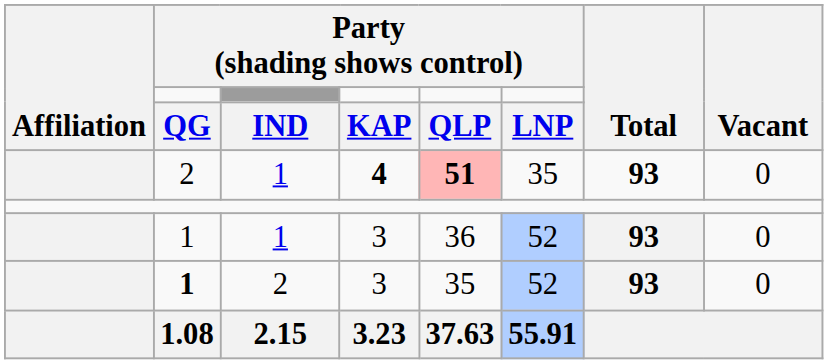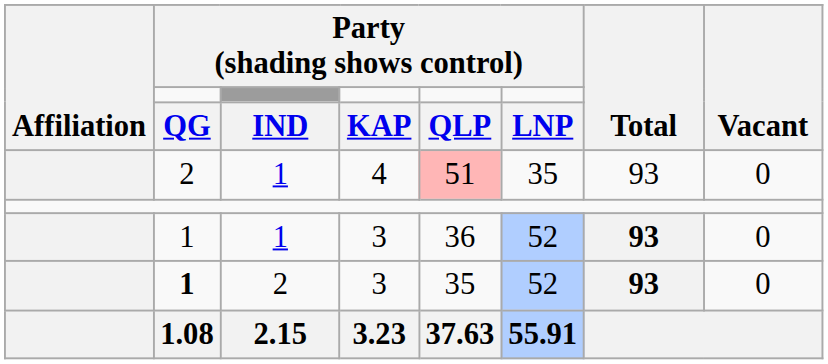(379, 174) bold -> (379, 174) normal
(460, 174) bold -> (460, 174) normal
(644, 174) bold -> (644, 174) normal
